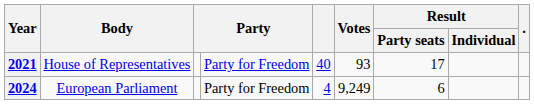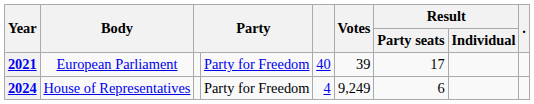(117, 64) House of Representatives -> (117, 64) European Parliament
(363, 64) 93 -> (363, 64) 39
(117, 88) European Parliament -> (117, 88) House of Representatives
